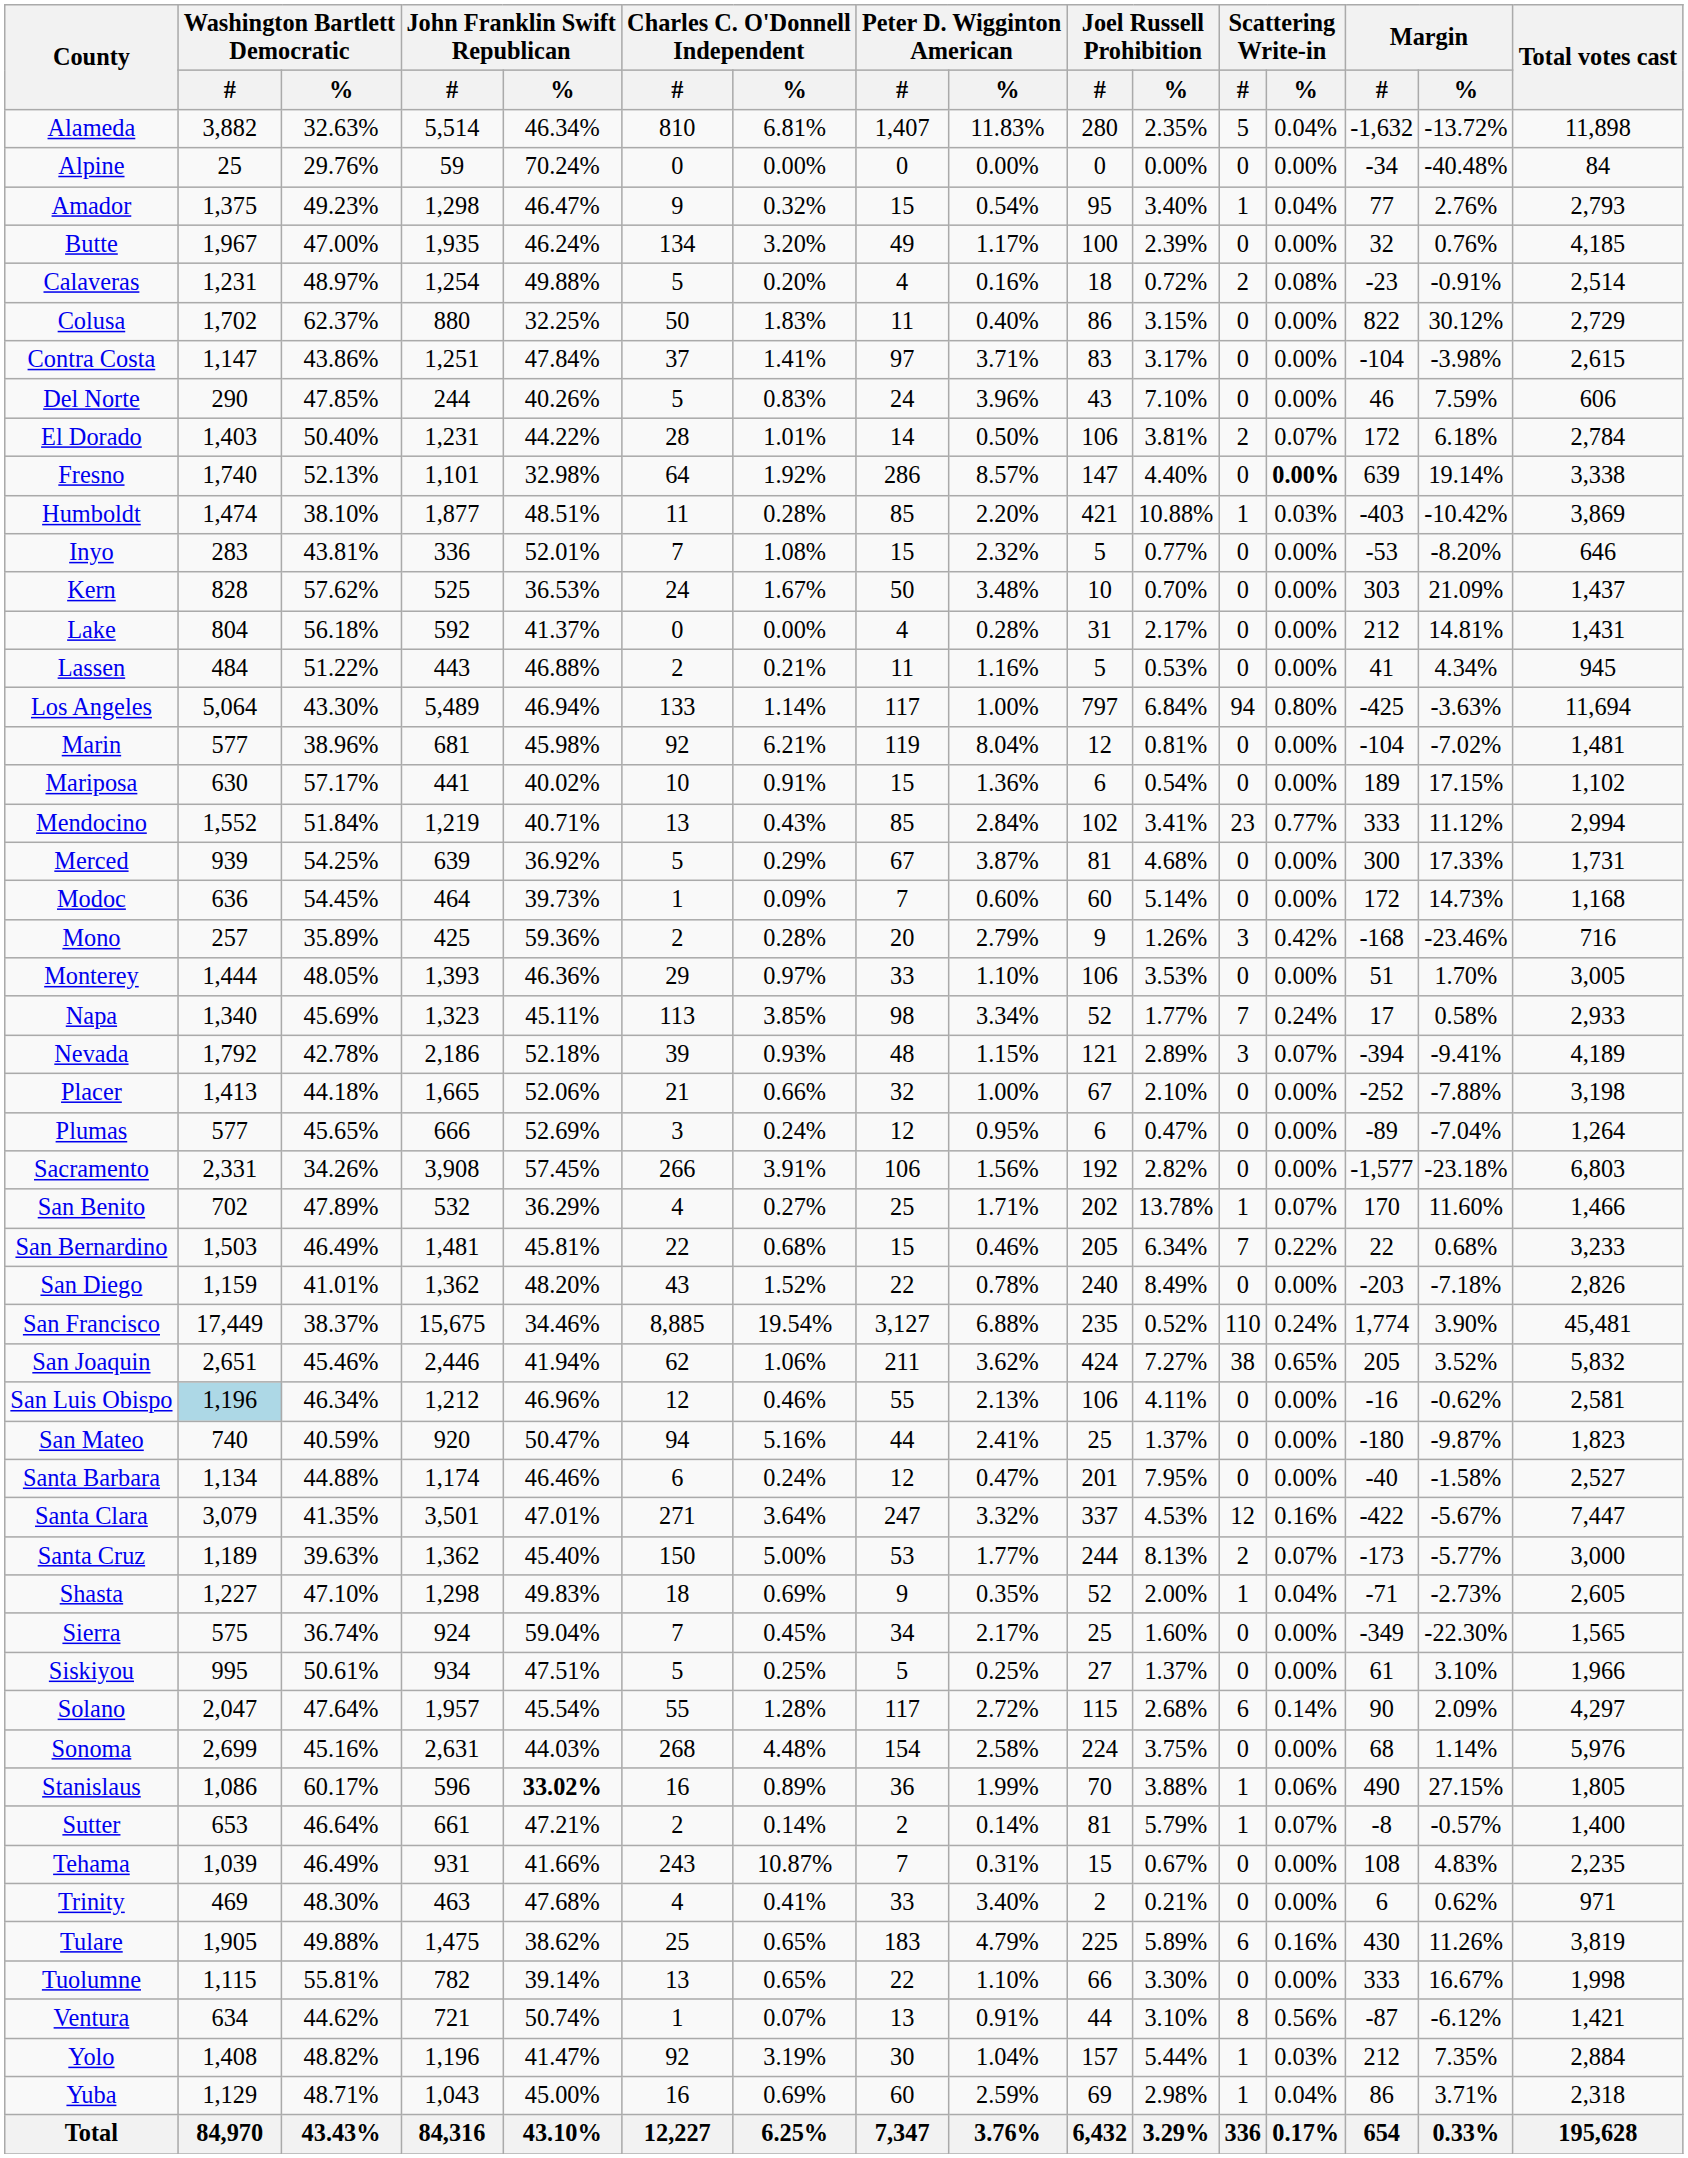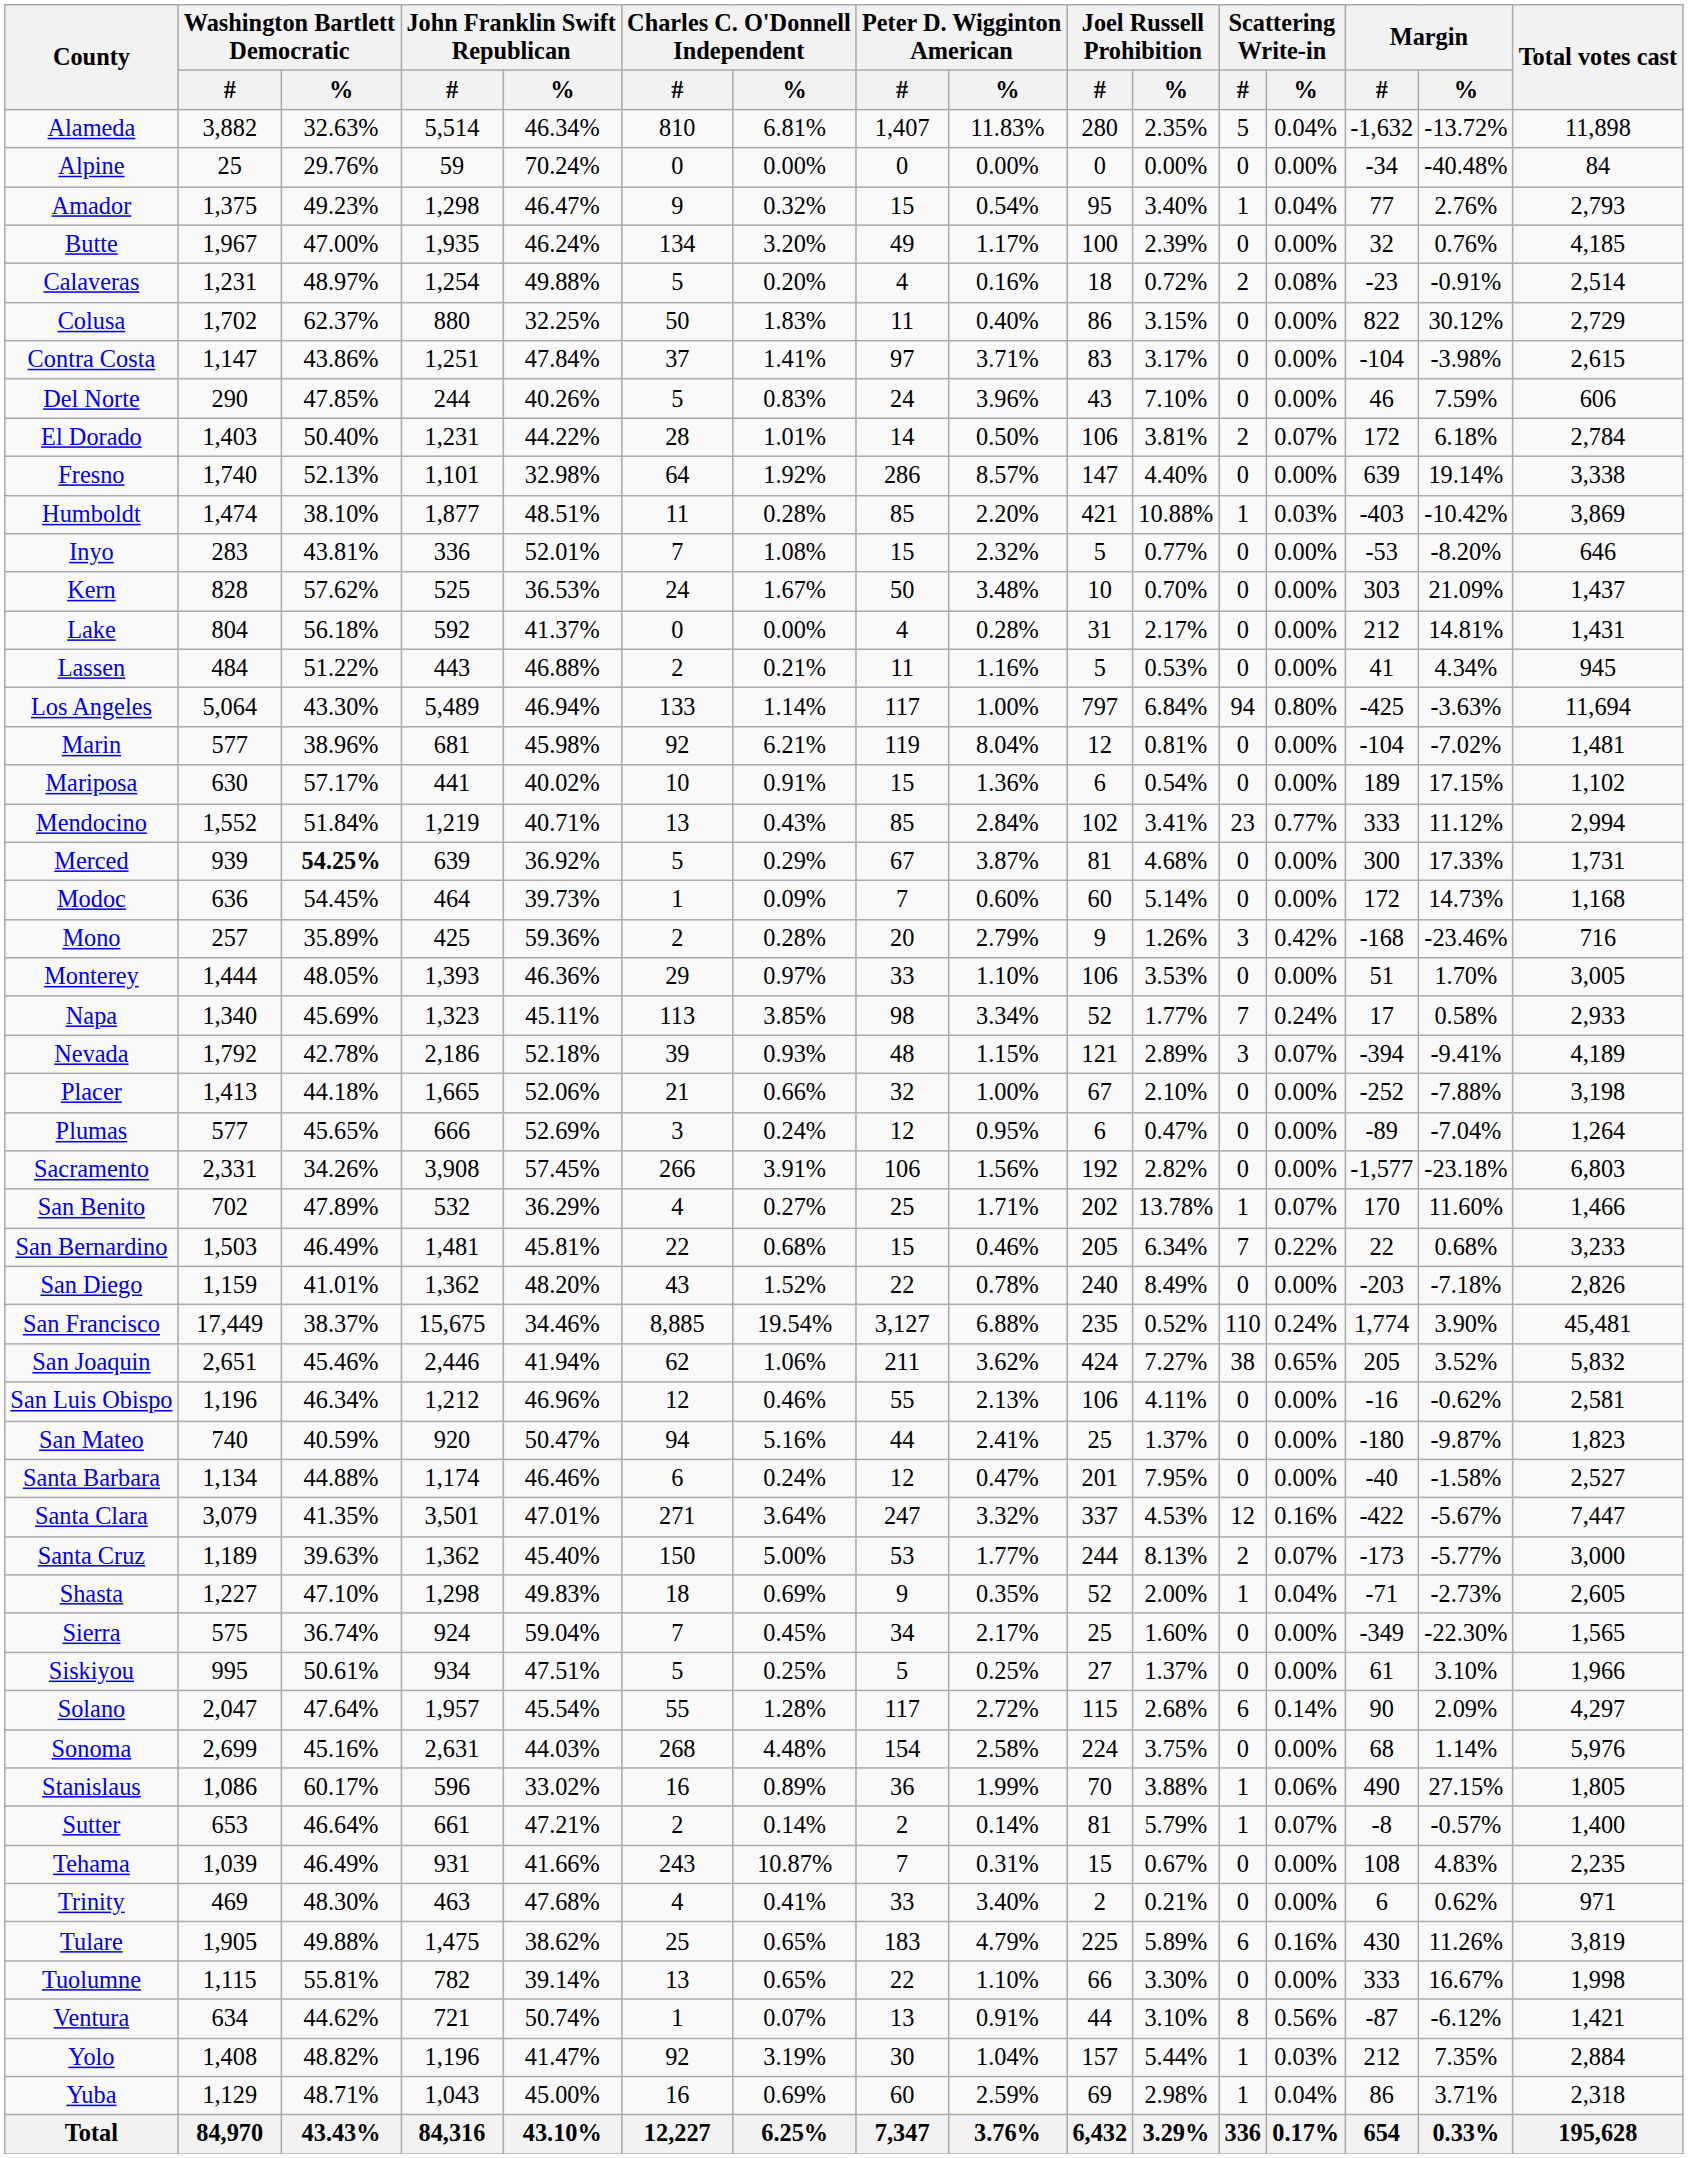(1306, 475) bold -> (1306, 475) normal
(341, 861) normal -> (341, 861) bold
(230, 1401) lightblue background -> (230, 1401) no background
(562, 1786) bold -> (562, 1786) normal
